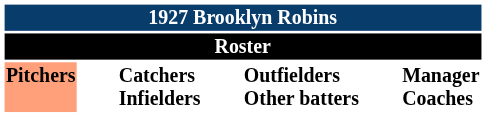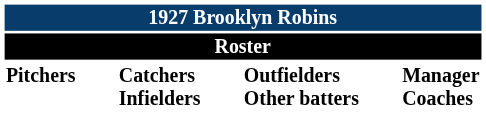(41, 75) lightsalmon background -> (41, 75) no background
